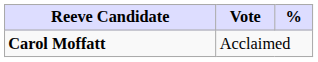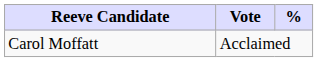(57, 43) bold -> (53, 43) normal
